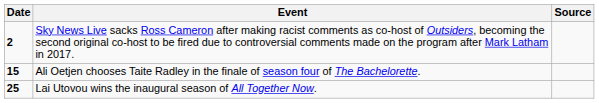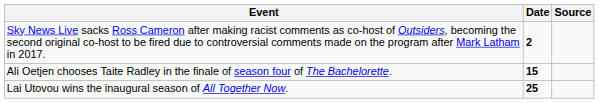columns swapped: (19, 13) <-> (292, 13)
